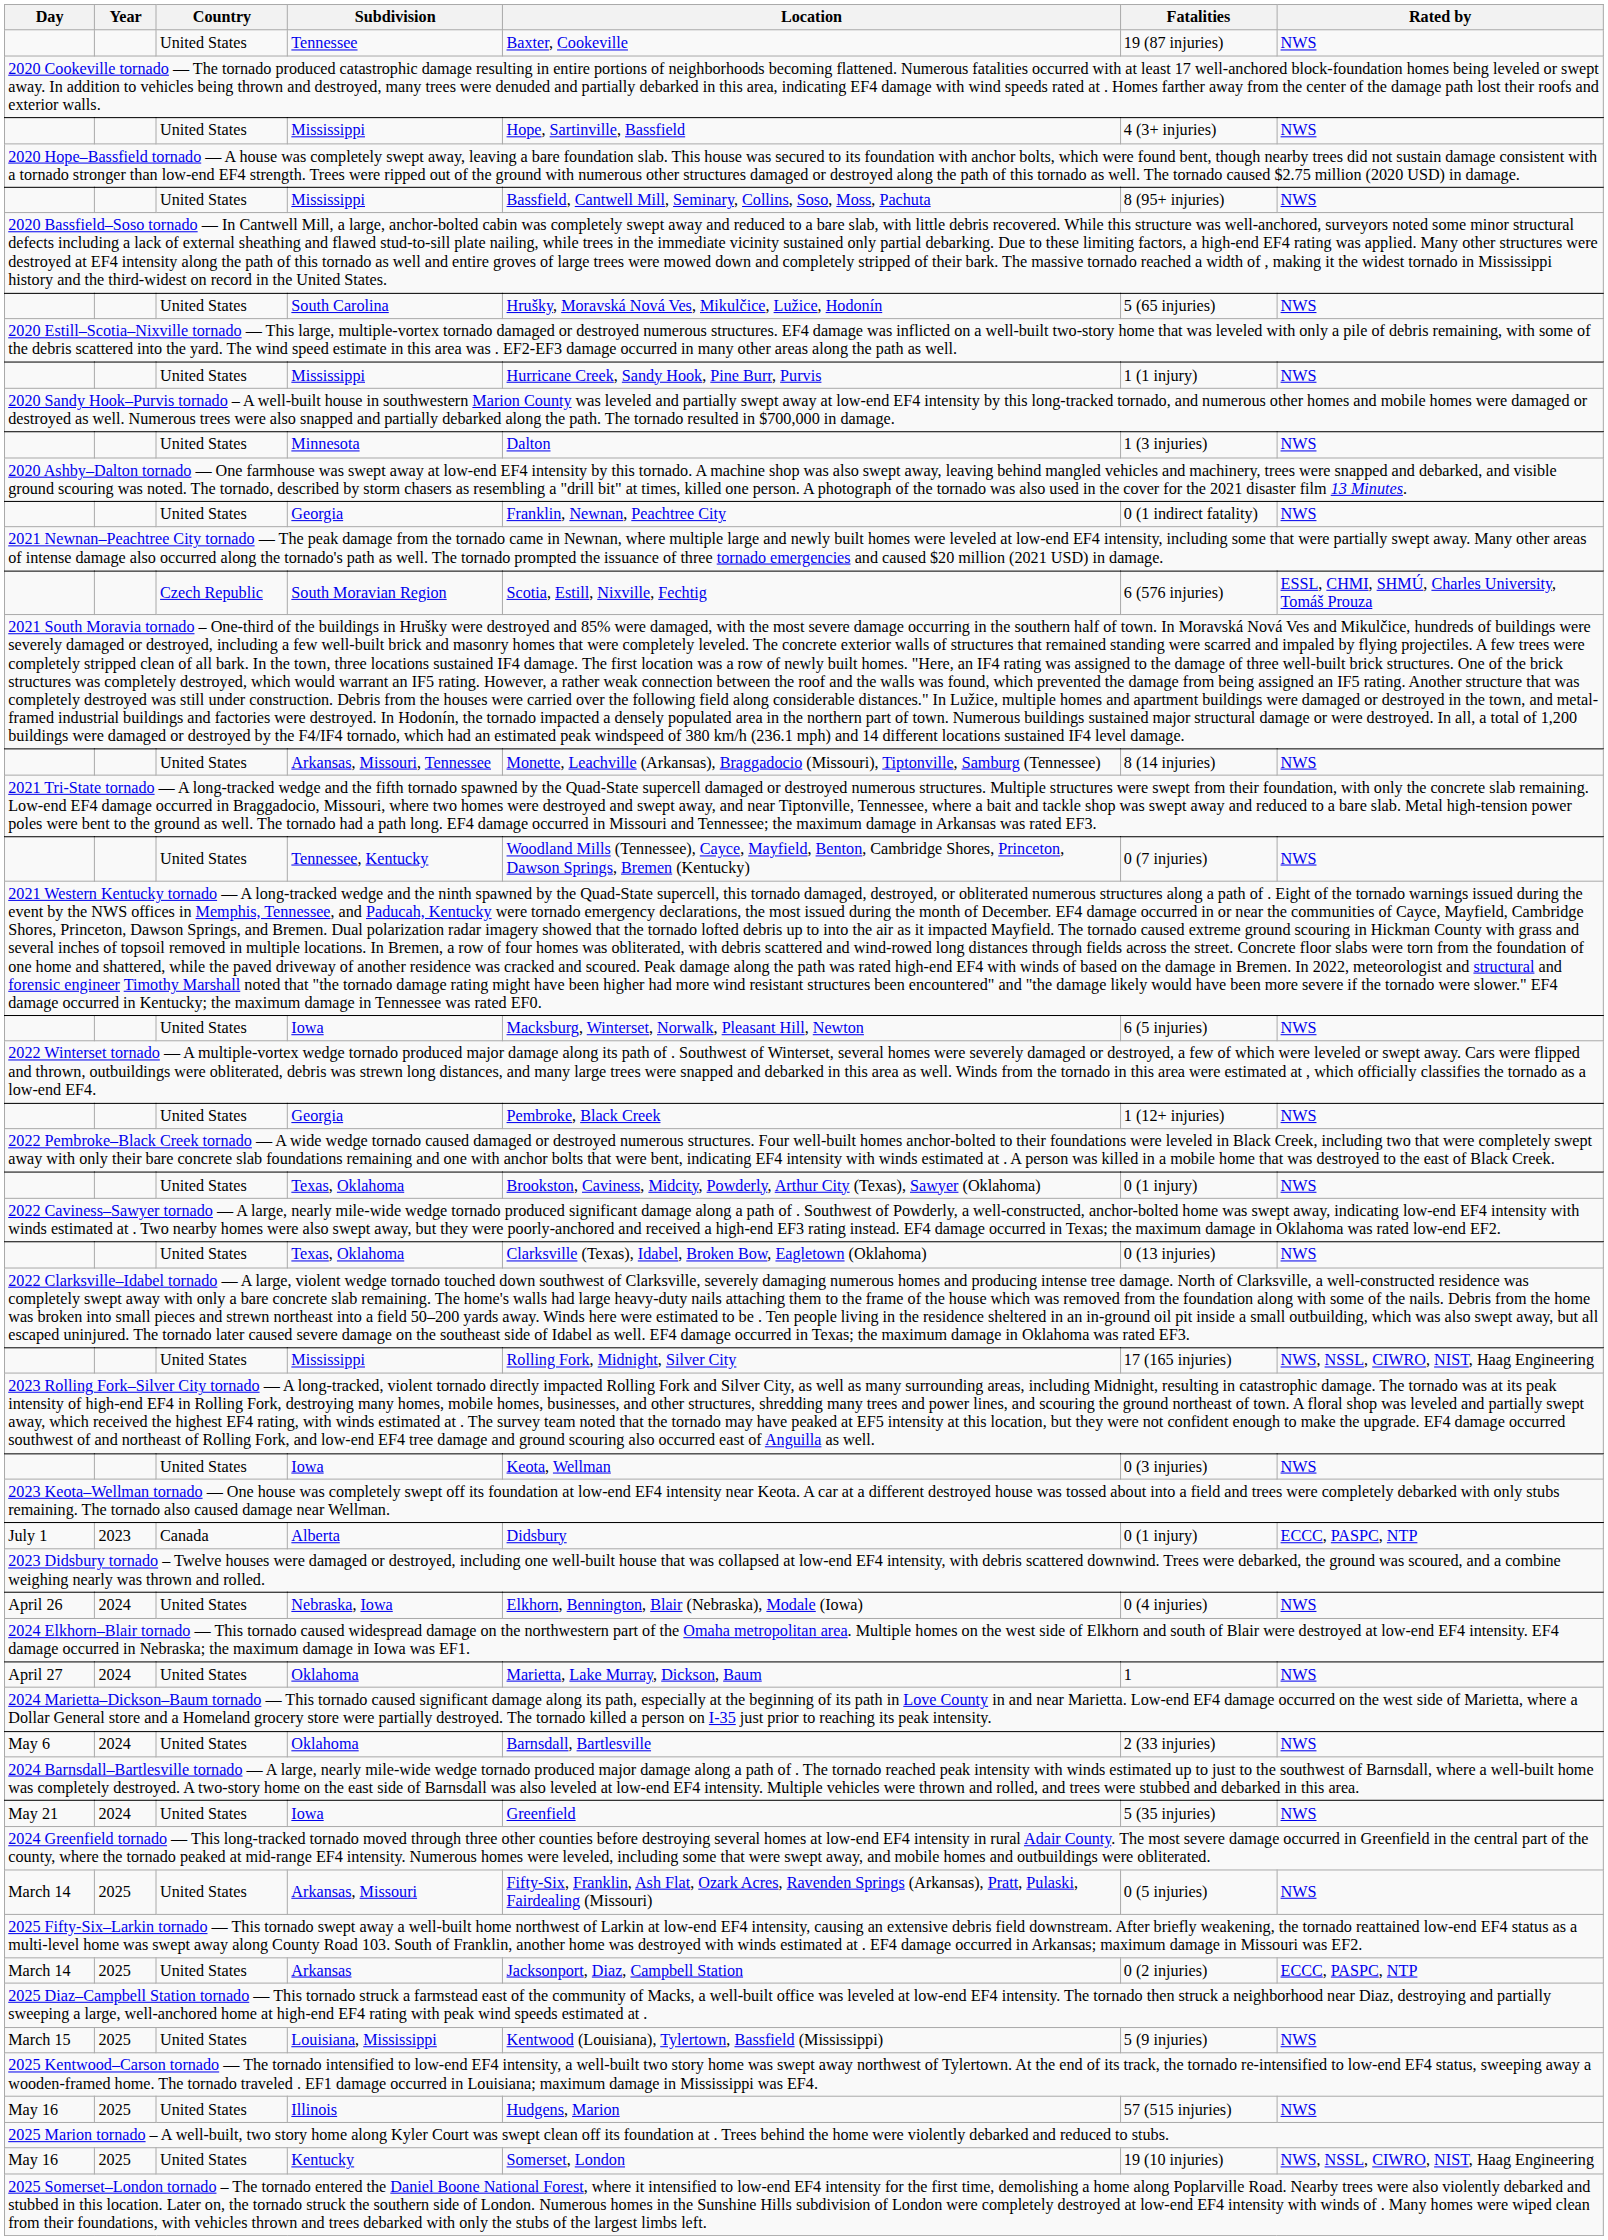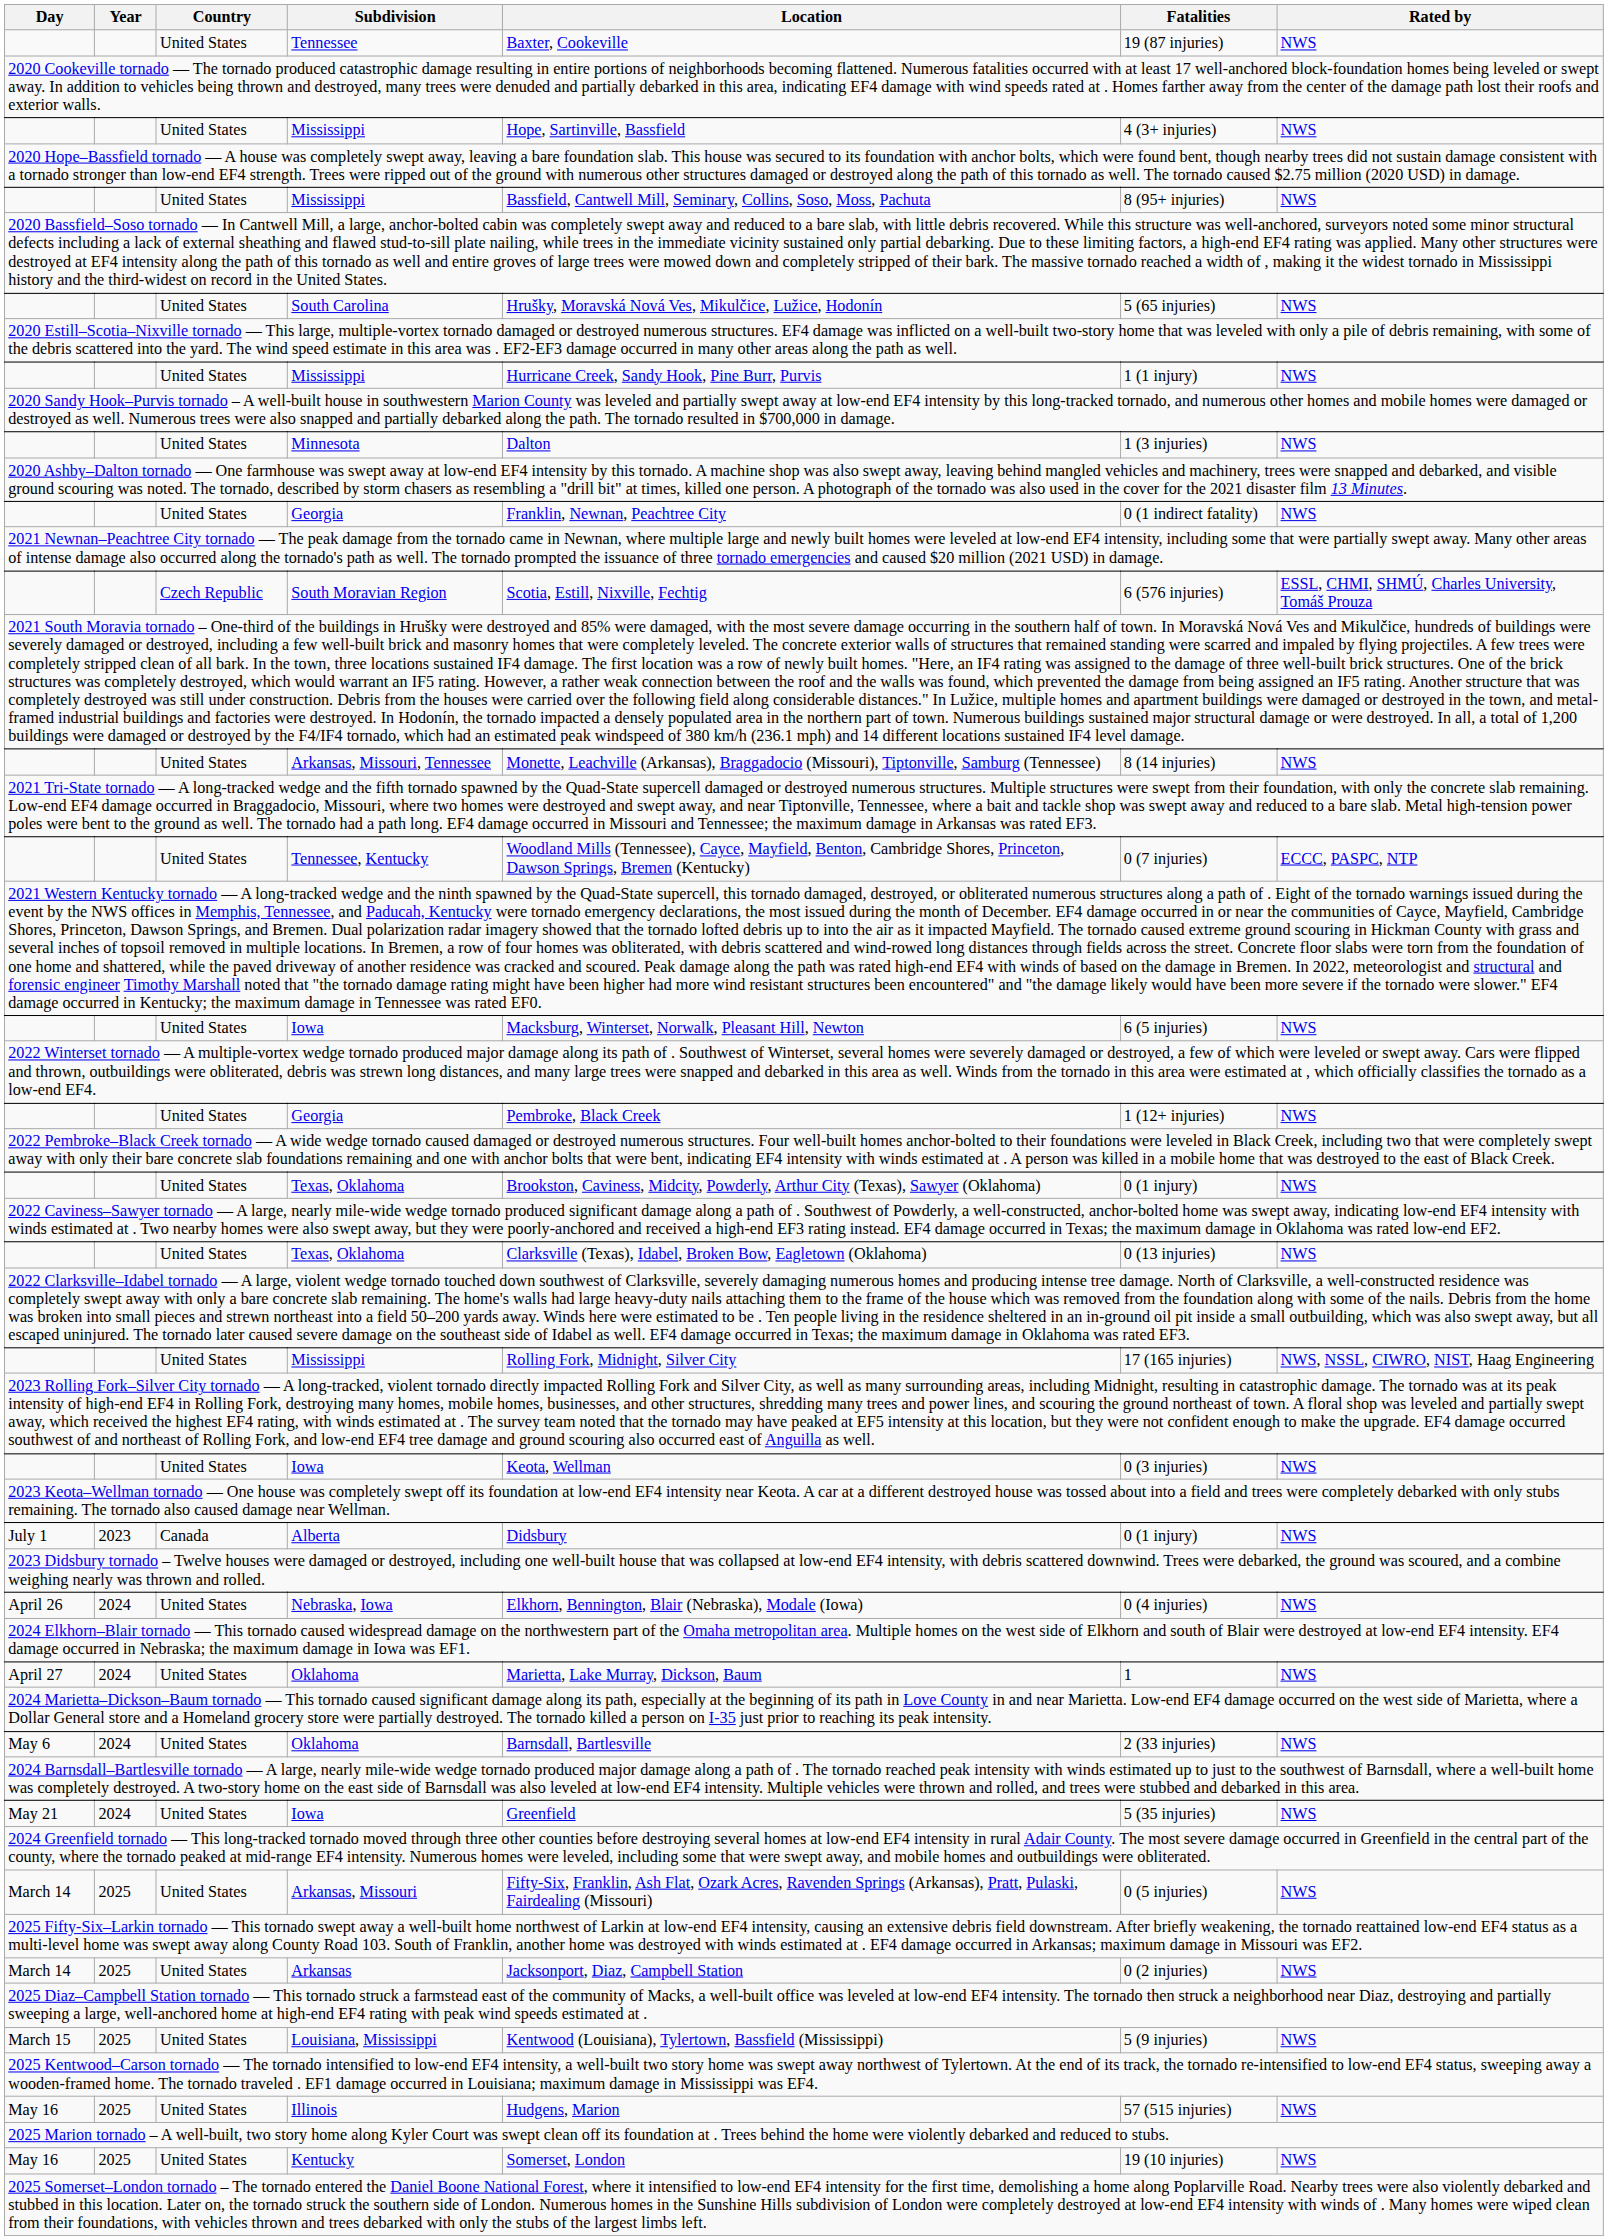(1299, 858) NWS -> (1349, 858) ECCC, PASPC, NTP
(1349, 1535) ECCC, PASPC, NTP -> (1299, 1535) NWS
(1349, 1970) ECCC, PASPC, NTP -> (1299, 1970) NWS
(1437, 2160) NWS, NSSL, CIWRO, NIST, Haag Engineering -> (1299, 2160) NWS
